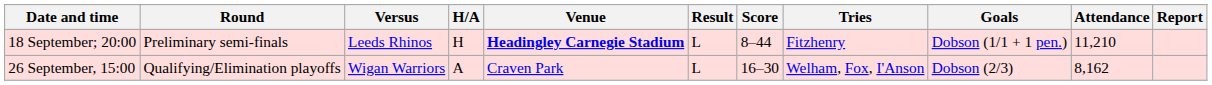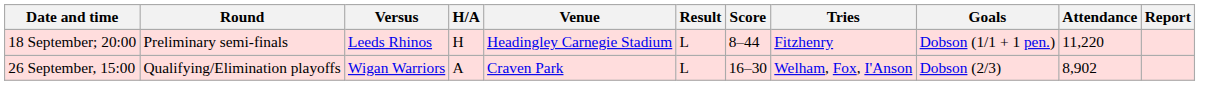(586, 42) bold -> (580, 42) normal
(1095, 42) 11,210 -> (1083, 42) 11,220
(1092, 67) 8,162 -> (1080, 67) 8,902
